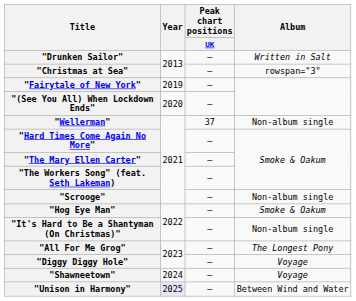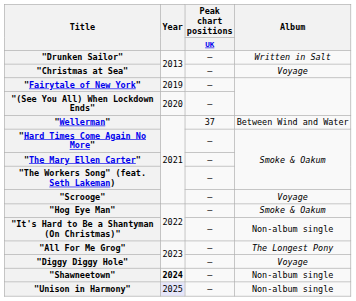(293, 71) rowspan="3" -> (293, 71) Voyage
(293, 122) Non-album single -> (293, 122) Between Wind and Water
(293, 197) Non-album single -> (293, 197) Voyage
(173, 275) normal -> (173, 275) bold
(293, 275) Voyage -> (293, 275) Non-album single
(293, 289) Between Wind and Water -> (293, 289) Non-album single
